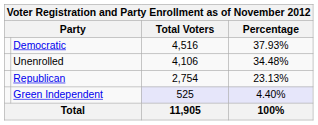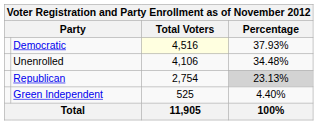(185, 45) no background -> (185, 45) lightyellow background
(271, 78) no background -> (271, 78) lightgrey background
(185, 95) lavender background -> (185, 95) no background
(271, 95) lavender background -> (271, 95) no background
